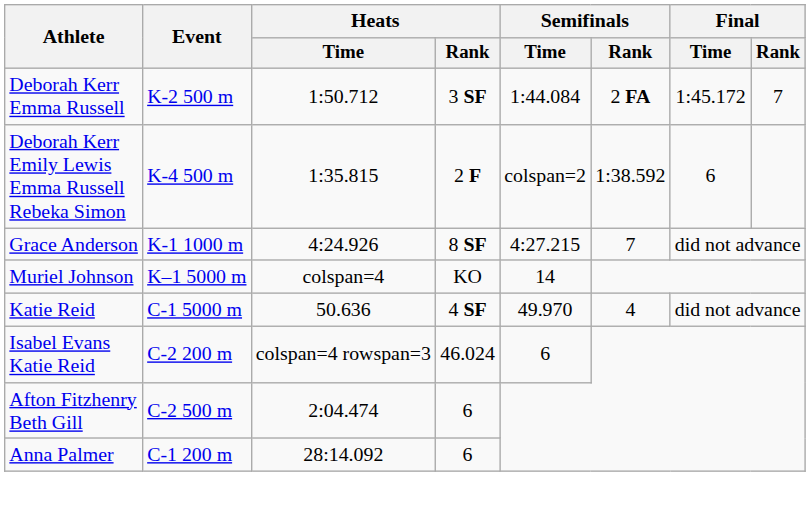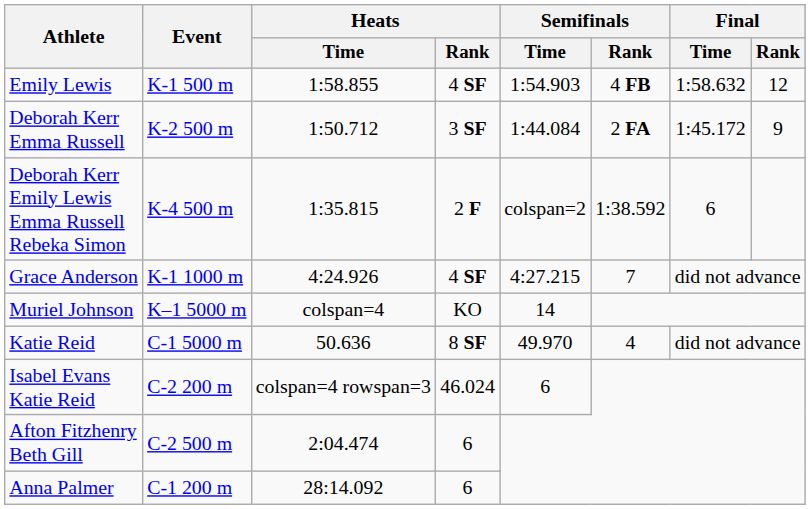+ row: (60, 85)
(778, 96) 7 -> (778, 129) 9
(468, 244) 8 SF -> (468, 277) 4 SF
(468, 310) 4 SF -> (468, 342) 8 SF
